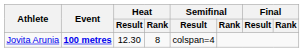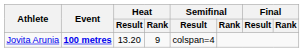(129, 40) 12.30 -> (129, 40) 13.20
(157, 40) 8 -> (157, 40) 9
